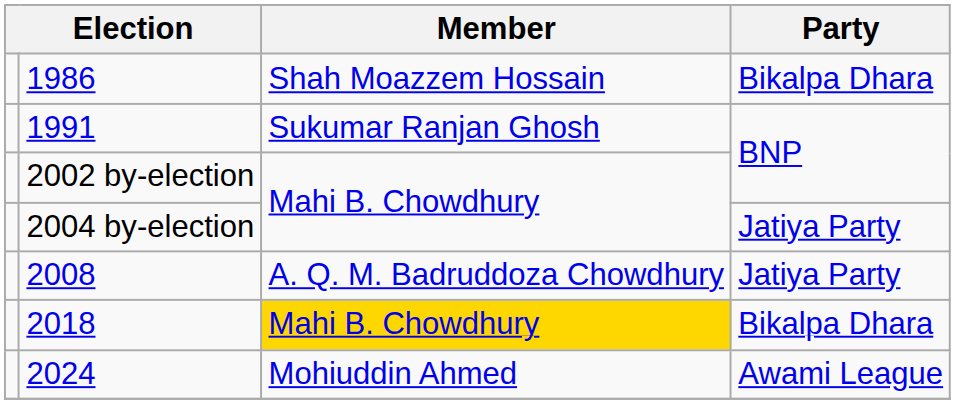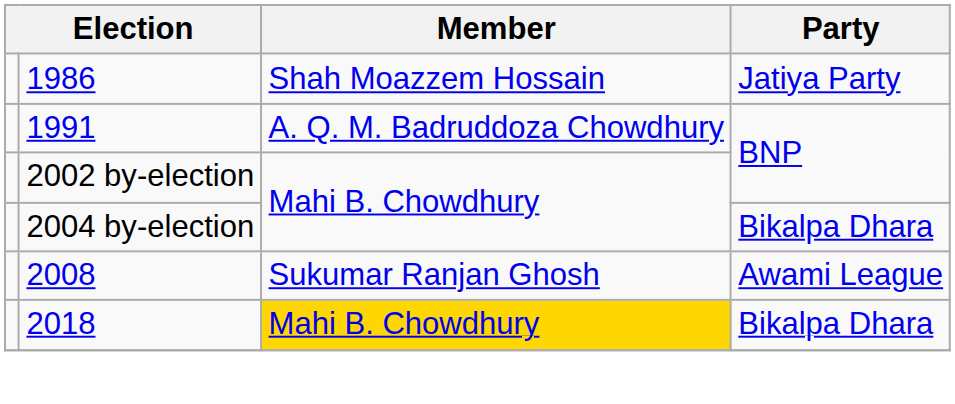(836, 78) Bikalpa Dhara -> (819, 78) Jatiya Party
(434, 127) Sukumar Ranjan Ghosh -> (496, 127) A. Q. M. Badruddoza Chowdhury
(819, 226) Jatiya Party -> (836, 226) Bikalpa Dhara
(496, 275) A. Q. M. Badruddoza Chowdhury -> (434, 275) Sukumar Ranjan Ghosh
(819, 275) Jatiya Party -> (841, 275) Awami League
- row: (61, 373)
